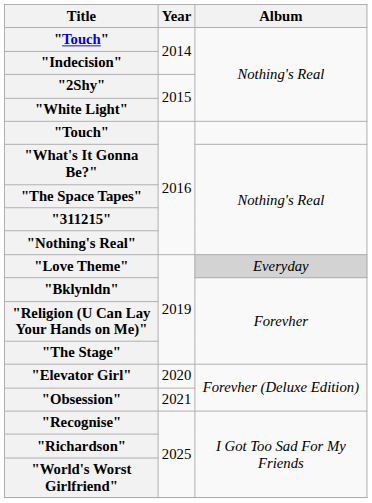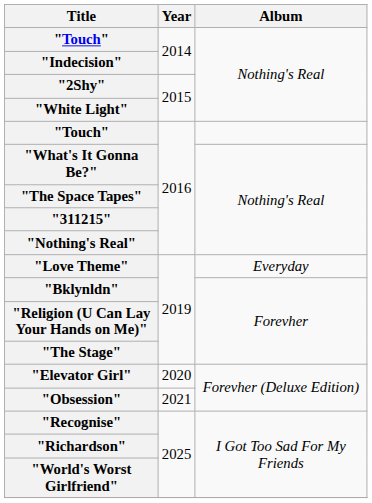(281, 266) lightgrey background -> (281, 266) no background
